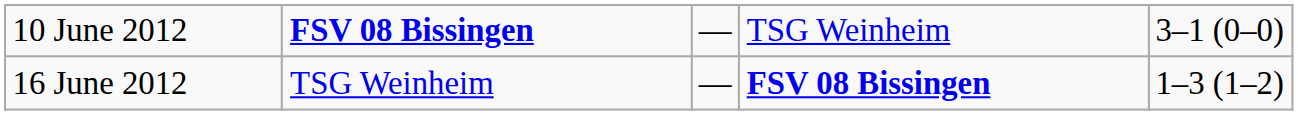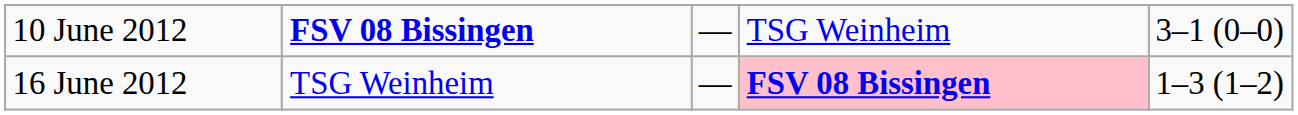(869, 82) no background -> (869, 82) pink background
